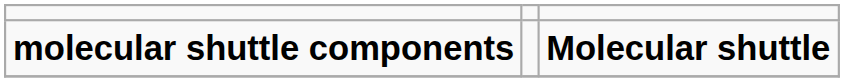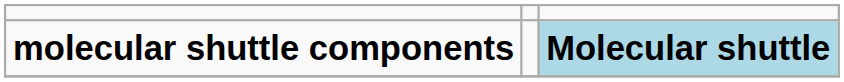(688, 47) no background -> (688, 47) lightblue background
